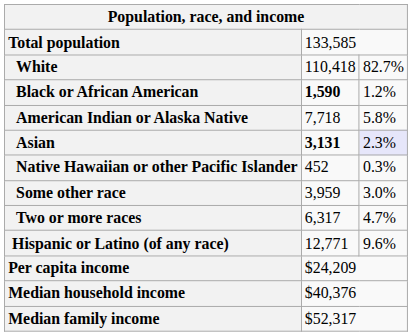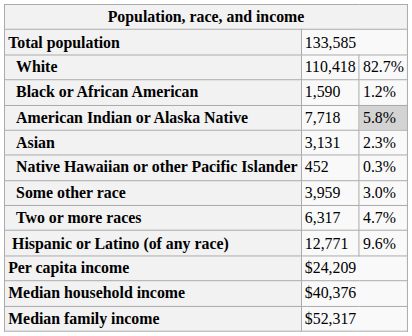(323, 92) bold -> (323, 92) normal
(379, 117) no background -> (379, 117) lightgrey background
(323, 142) bold -> (323, 142) normal
(379, 142) lavender background -> (379, 142) no background
